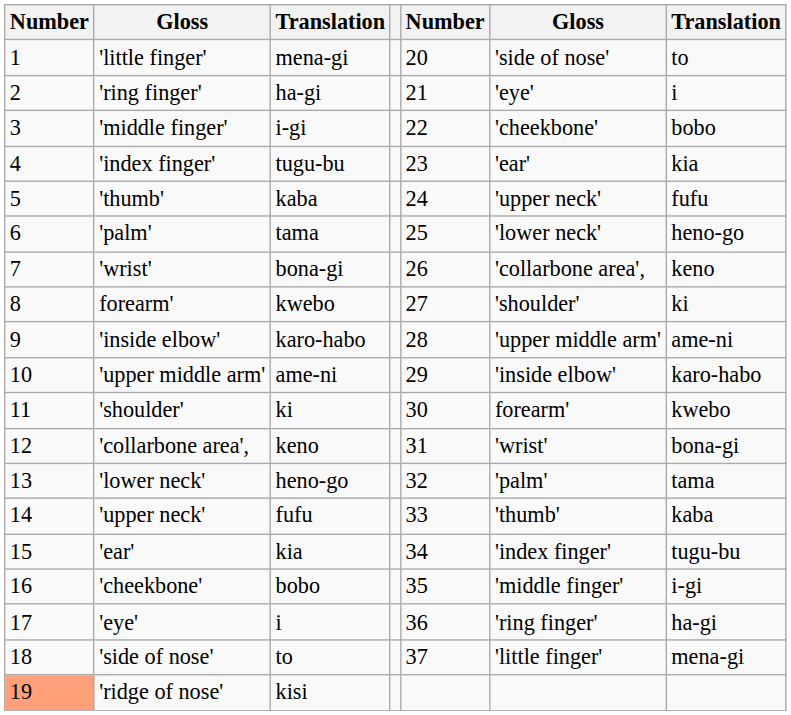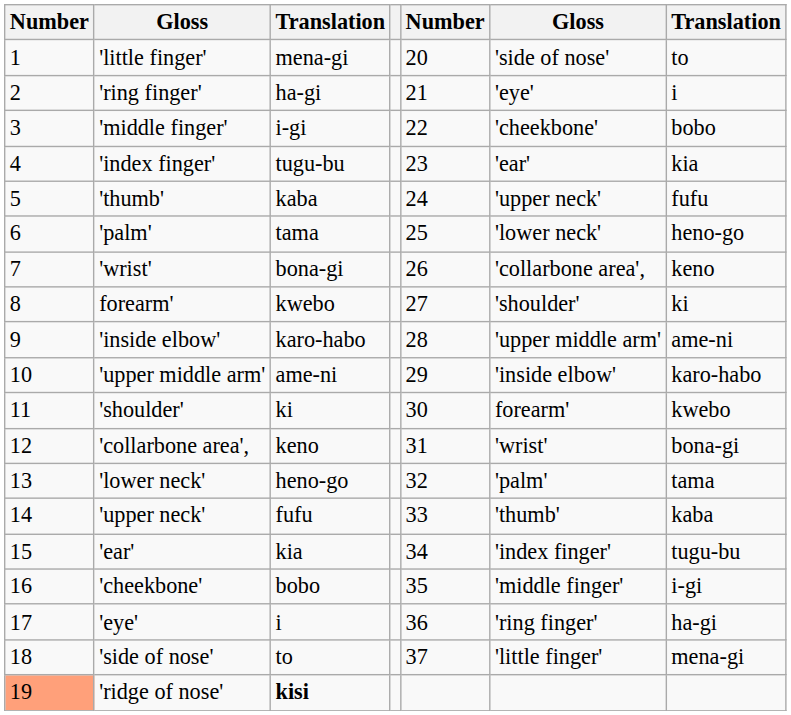(292, 692) normal -> (292, 692) bold
